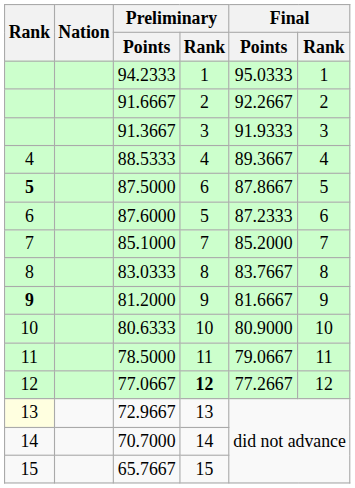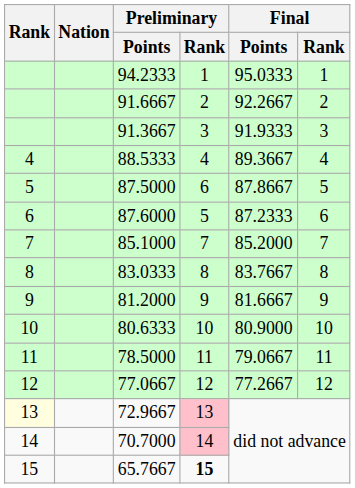(29, 187) bold -> (29, 187) normal
(29, 300) bold -> (29, 300) normal
(204, 384) bold -> (204, 384) normal
(204, 412) no background -> (204, 412) pink background
(204, 441) no background -> (204, 441) pink background
(204, 469) normal -> (204, 469) bold
